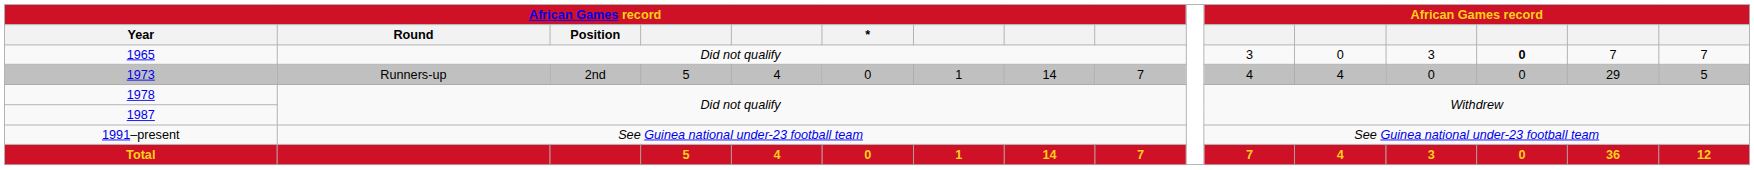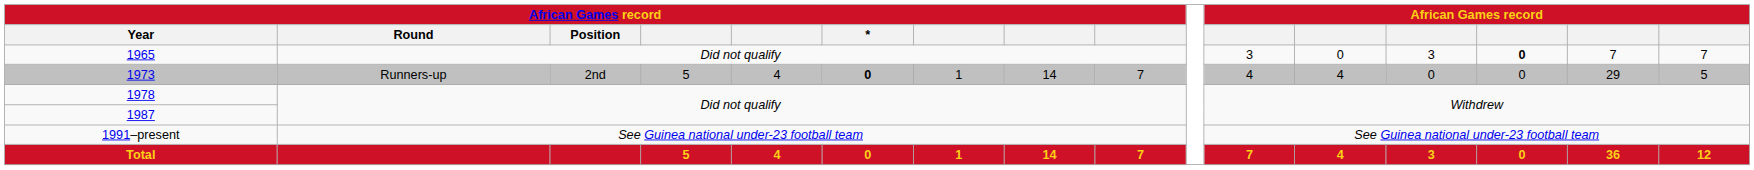(868, 75) normal -> (868, 75) bold
